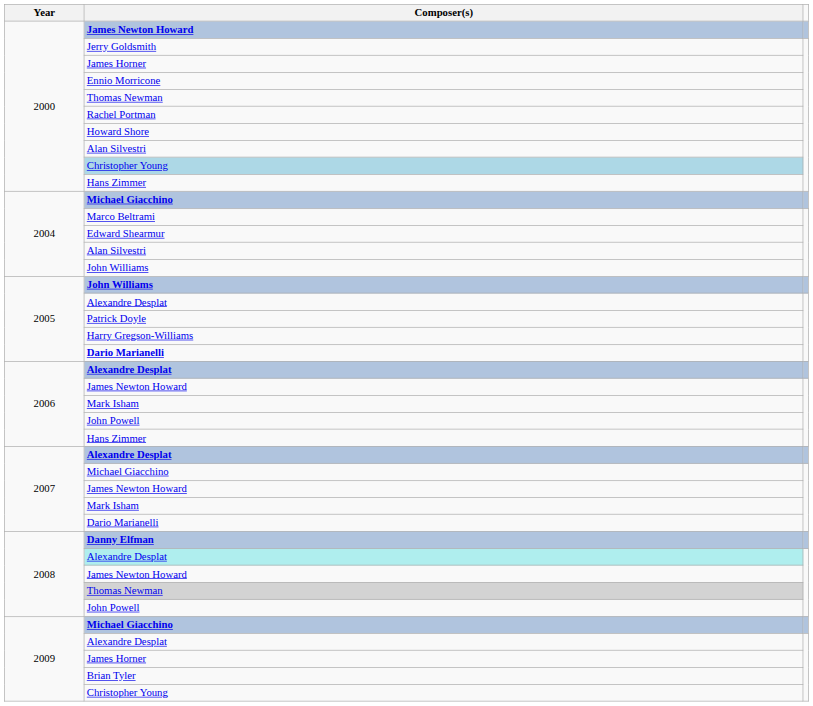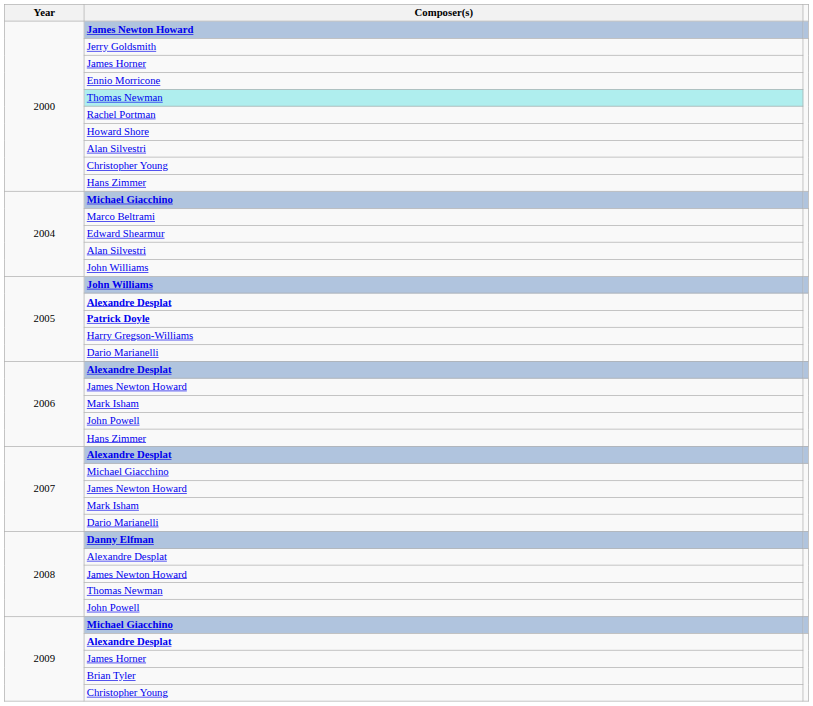(125, 98) no background -> (125, 98) paleturquoise background
(127, 166) lightblue background -> (127, 166) no background
(127, 302) normal -> (129, 302) bold
(116, 319) normal -> (118, 319) bold
(125, 353) bold -> (123, 353) normal
(127, 557) paleturquoise background -> (127, 557) no background
(125, 591) lightgrey background -> (125, 591) no background
(127, 642) normal -> (129, 642) bold
